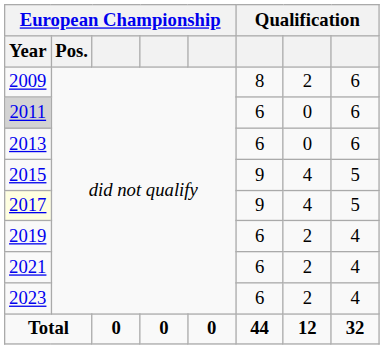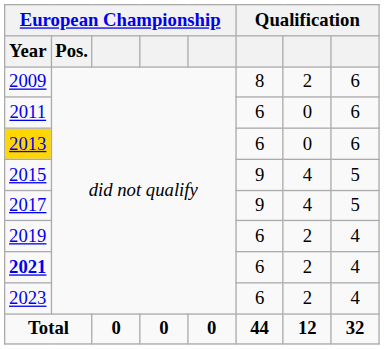(28, 112) lightgrey background -> (28, 112) no background
(28, 143) no background -> (28, 143) gold background
(28, 205) lightyellow background -> (28, 205) no background
(28, 267) normal -> (28, 267) bold
